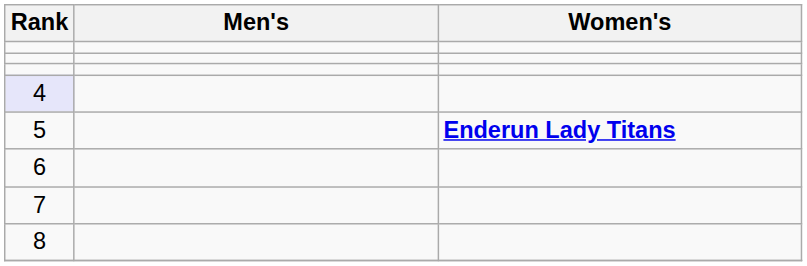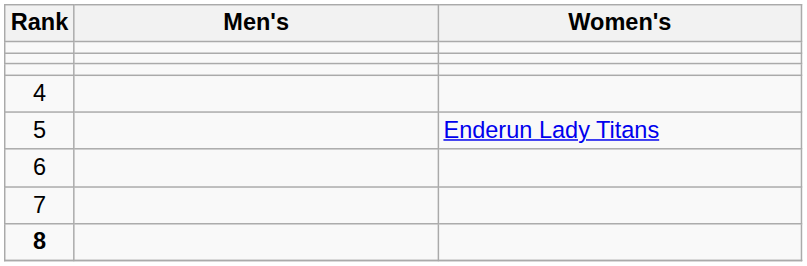(40, 92) lavender background -> (40, 92) no background
(560, 130) bold -> (551, 130) normal
(40, 242) normal -> (40, 242) bold
